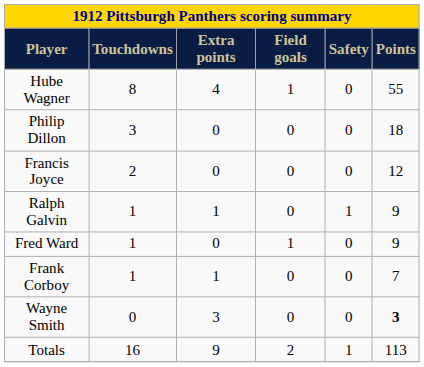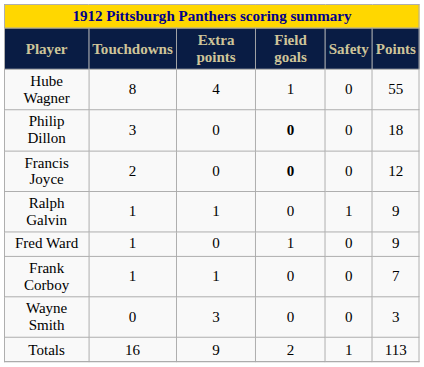(291, 130) normal -> (291, 130) bold
(291, 171) normal -> (291, 171) bold
(396, 317) bold -> (396, 317) normal
